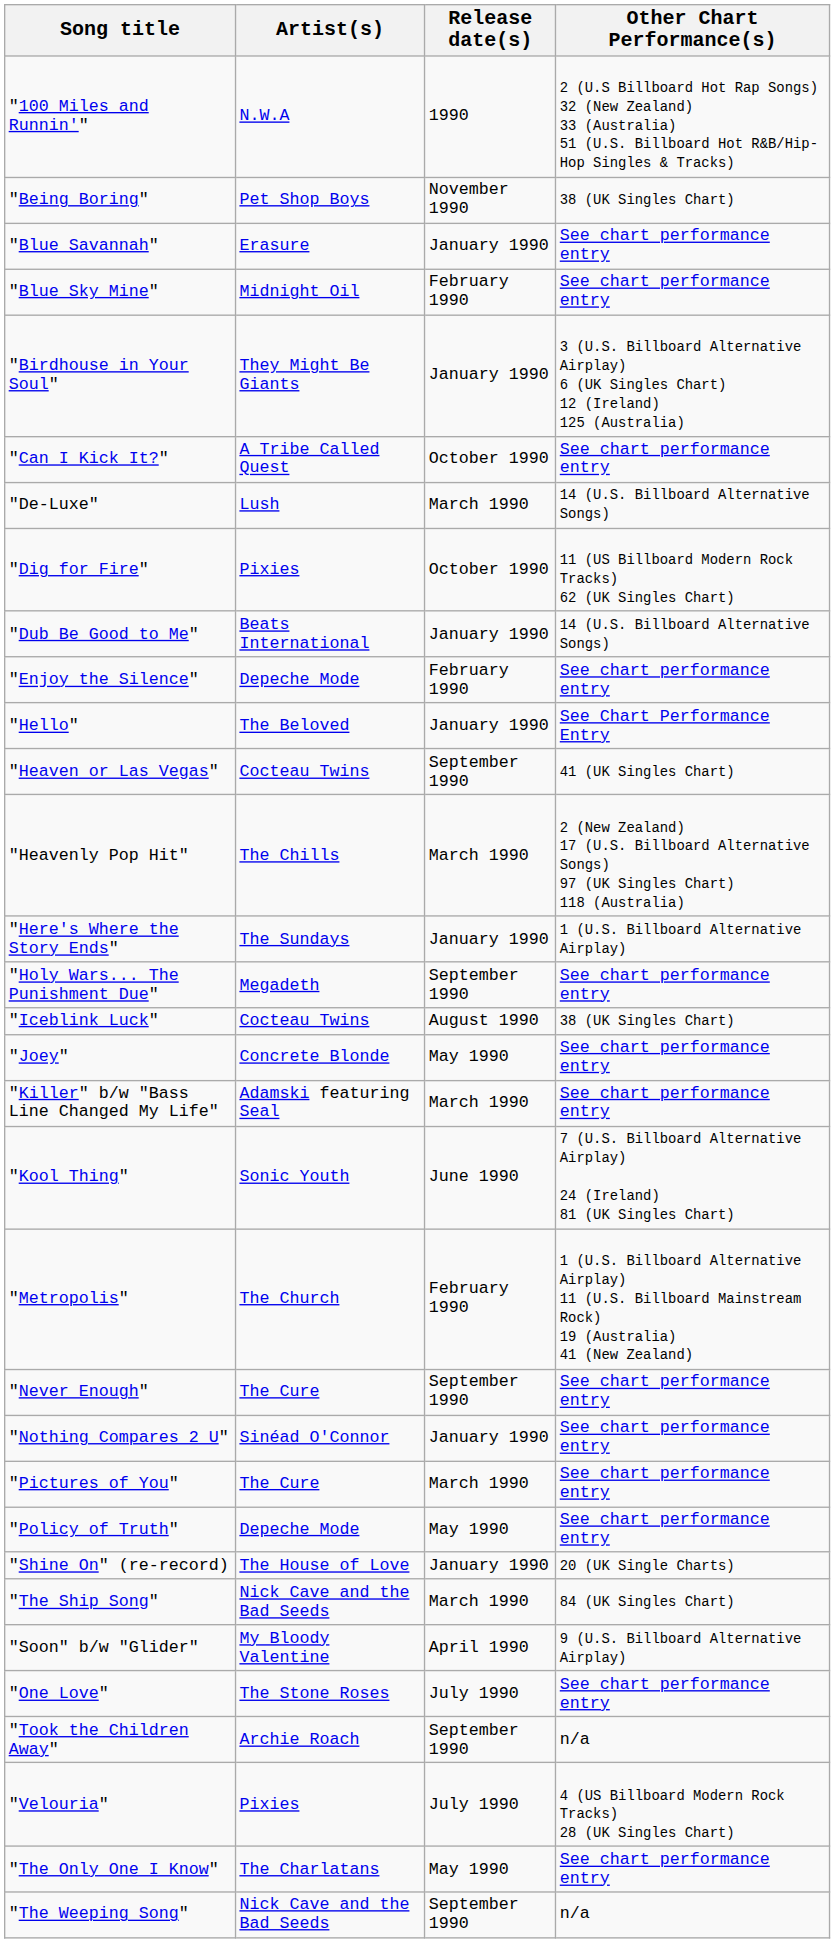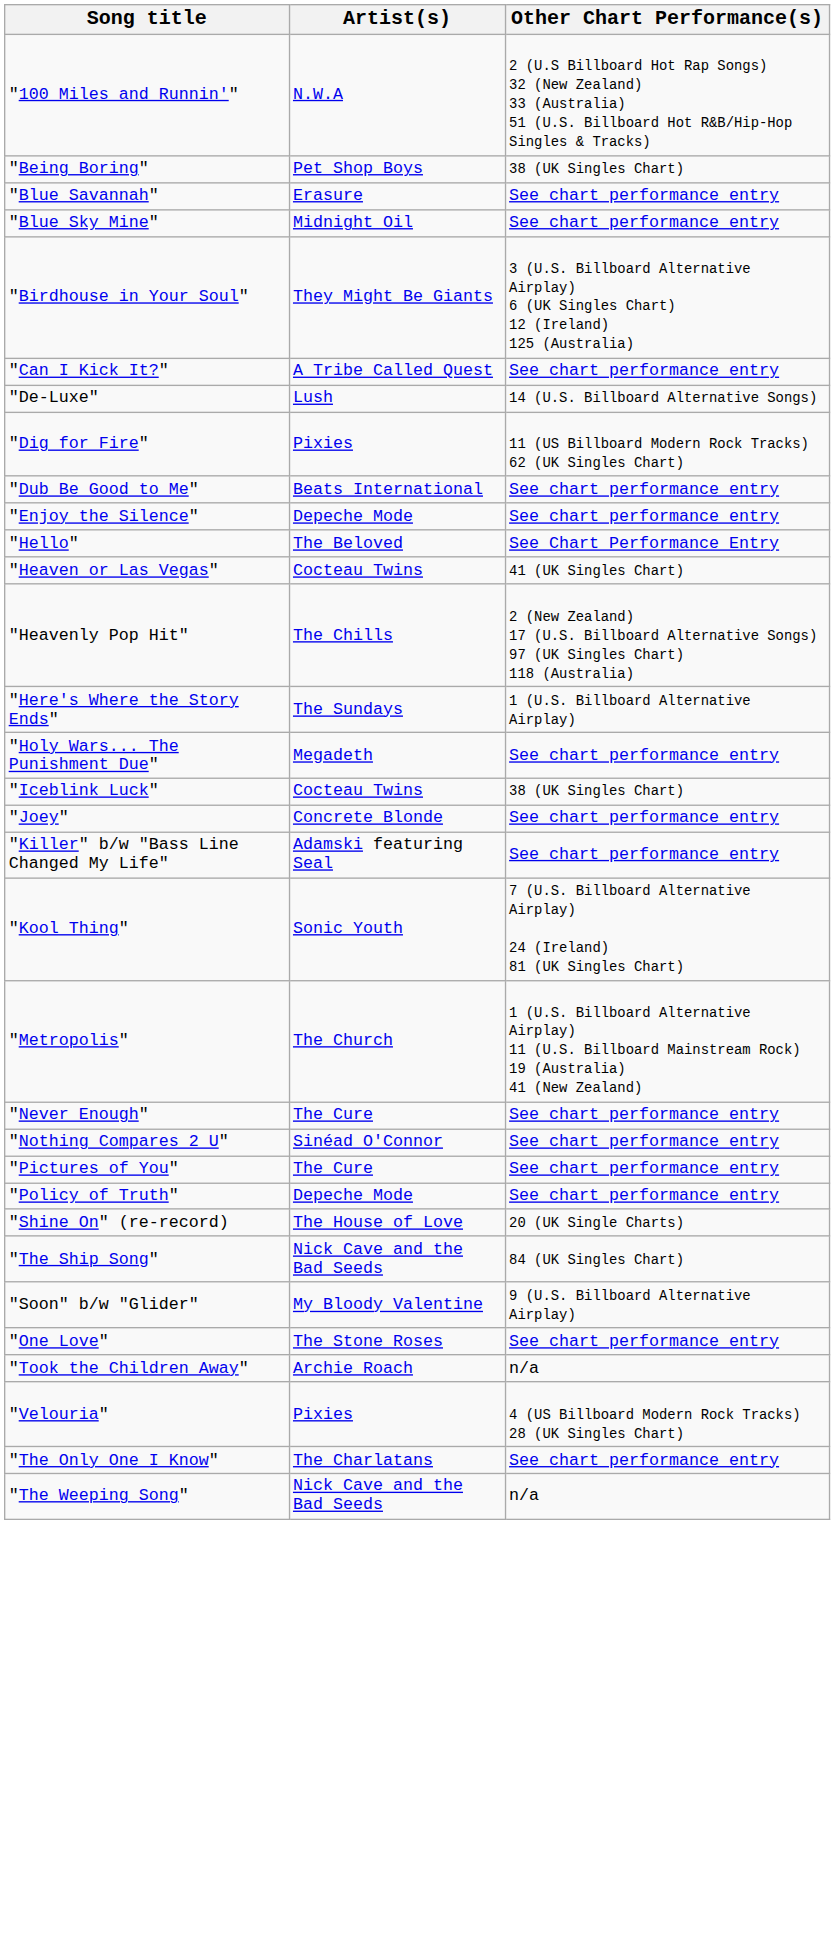- column: (490, 31)
(685, 635) 14 (U.S. Billboard Alternative Songs) -> (644, 490) See chart performance entry
